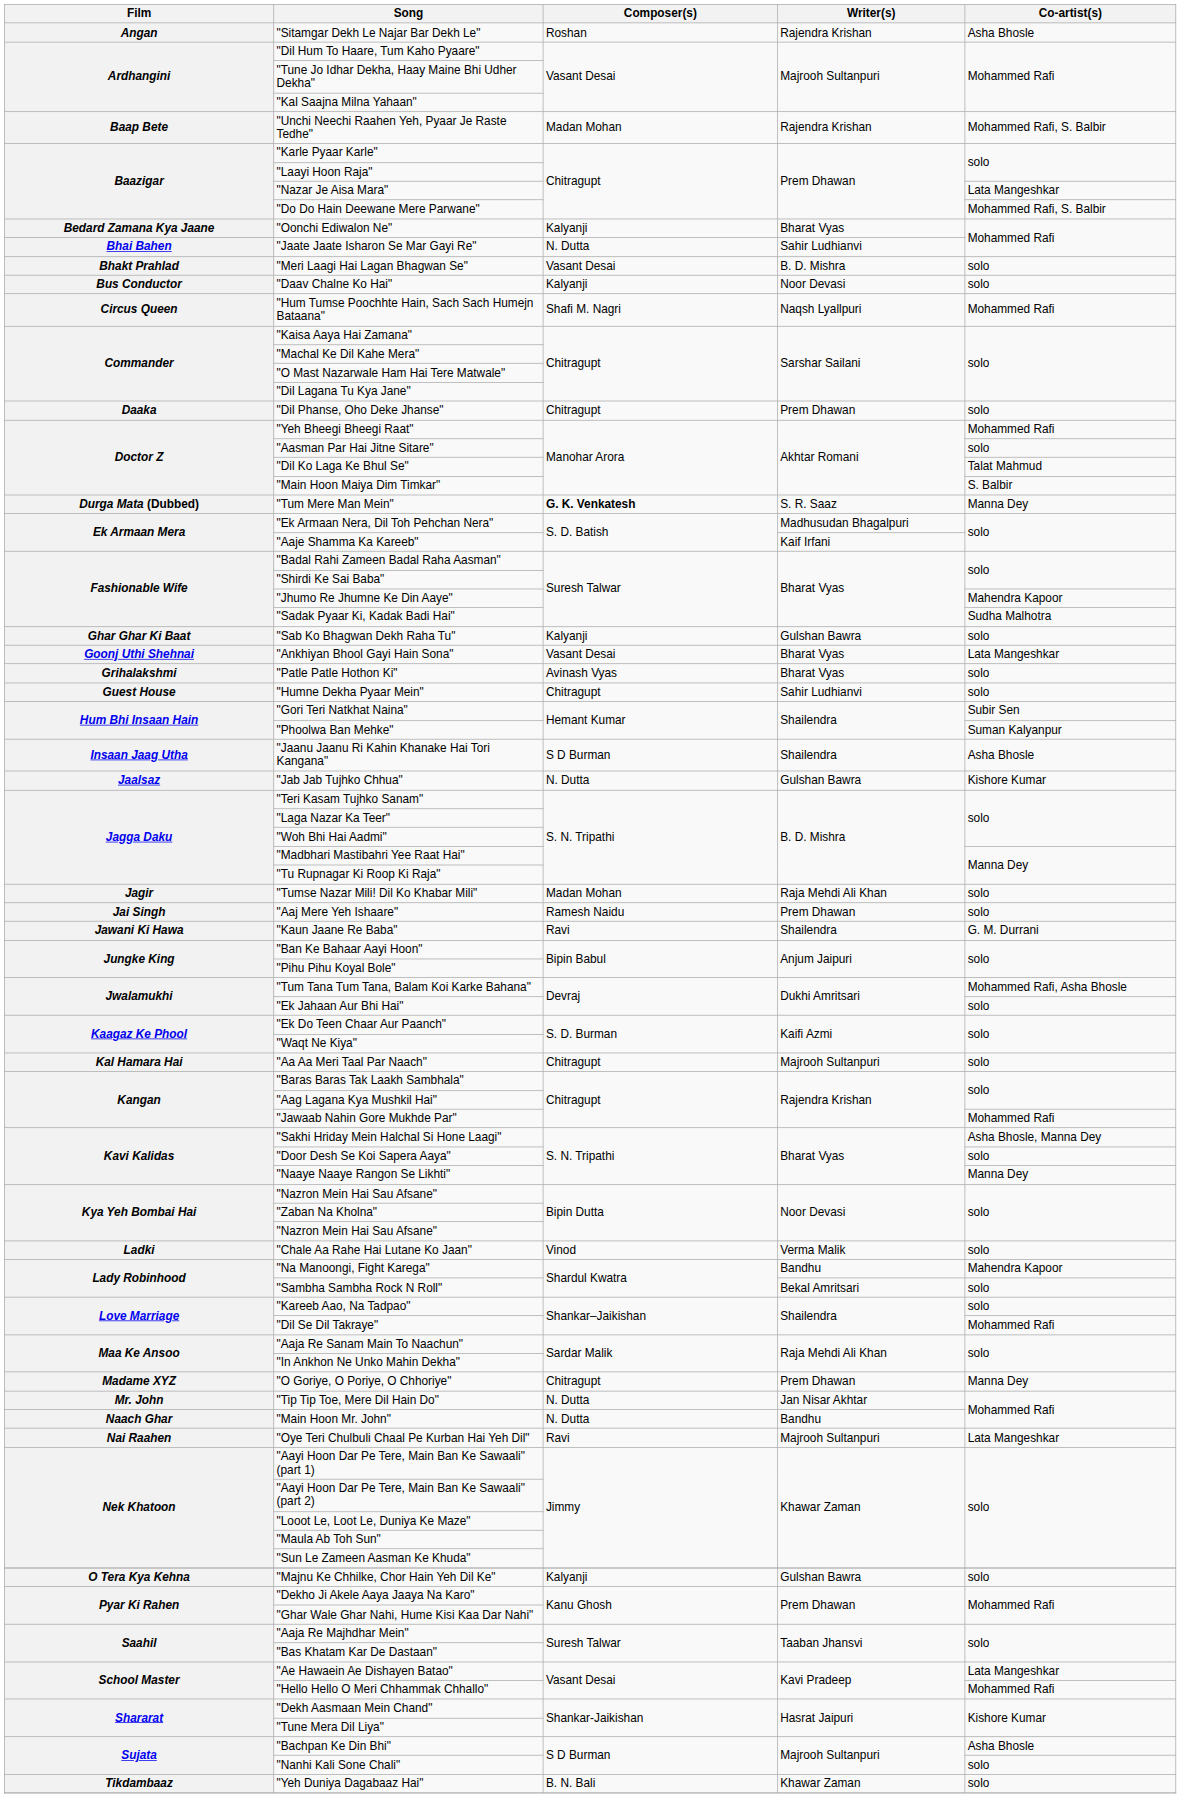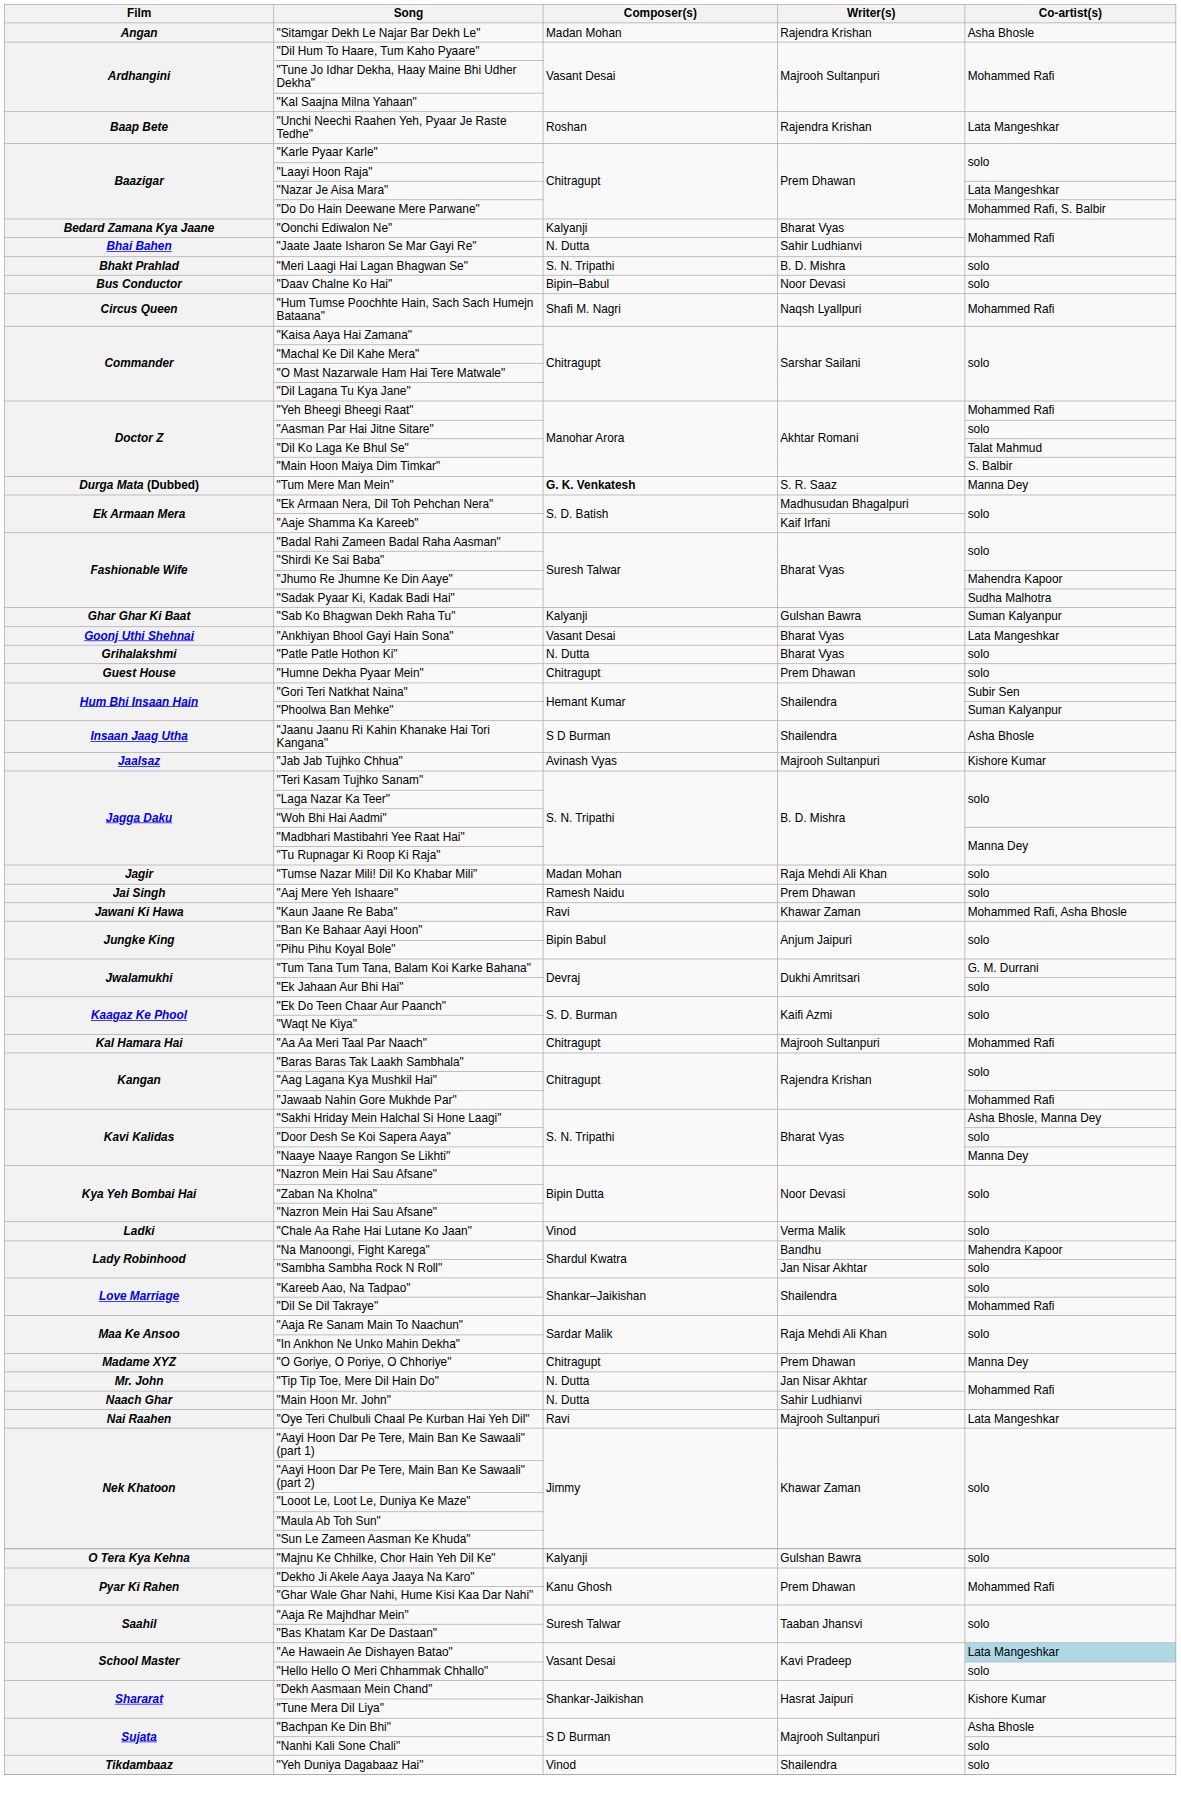(566, 32) Roshan -> (584, 32) Madan Mohan
(584, 127) Madan Mohan -> (566, 127) Roshan
(1037, 127) Mohammed Rafi, S. Balbir -> (1013, 127) Lata Mangeshkar
(581, 265) Vasant Desai -> (580, 265) S. N. Tripathi
(567, 284) Kalyanji -> (578, 284) Bipin–Babul
- row: (139, 410)
(978, 635) solo -> (1015, 617) Suman Kalyanpur
(581, 673) Avinash Vyas -> (568, 654) N. Dutta
(821, 692) Sahir Ludhianvi -> (818, 673) Prem Dhawan
(568, 780) N. Dutta -> (581, 761) Avinash Vyas
(821, 780) Gulshan Bawra -> (830, 761) Majrooh Sultanpuri
(809, 930) Shailendra -> (820, 912) Khawar Zaman
(1003, 930) G. M. Durrani -> (1047, 912) Mohammed Rafi, Asha Bhosle
(1047, 987) Mohammed Rafi, Asha Bhosle -> (1003, 968) G. M. Durrani
(978, 1062) solo -> (1011, 1043) Mohammed Rafi
(820, 1287) Bekal Amritsari -> (824, 1268) Jan Nisar Akhtar
(801, 1419) Bandhu -> (821, 1400) Sahir Ludhianvi
(1013, 1671) no background -> (1013, 1652) lightblue background
(1011, 1689) Mohammed Rafi -> (978, 1671) solo
(571, 1783) B. N. Bali -> (561, 1765) Vinod
(820, 1783) Khawar Zaman -> (809, 1765) Shailendra
